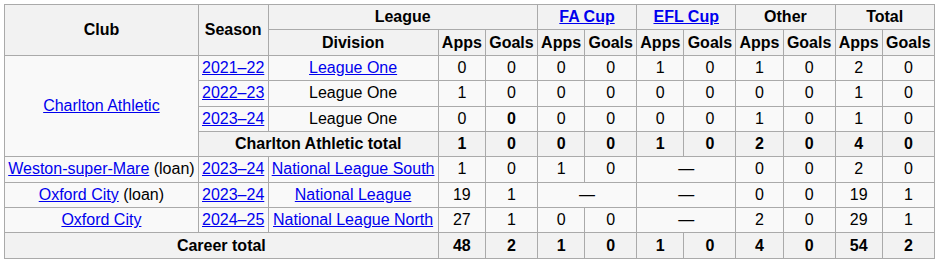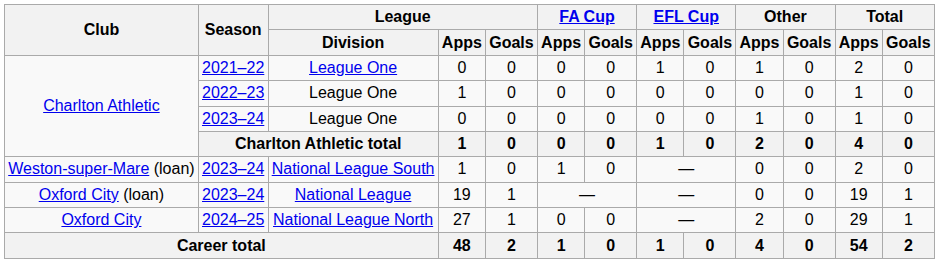(511, 118) bold -> (511, 118) normal
